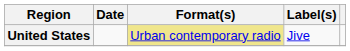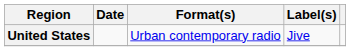(206, 35) khaki background -> (206, 35) no background
